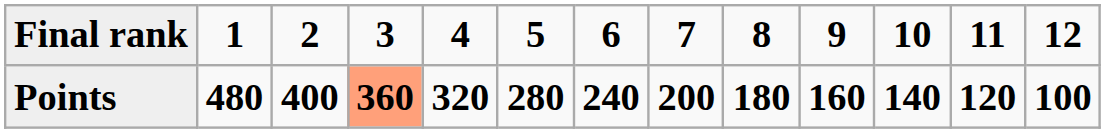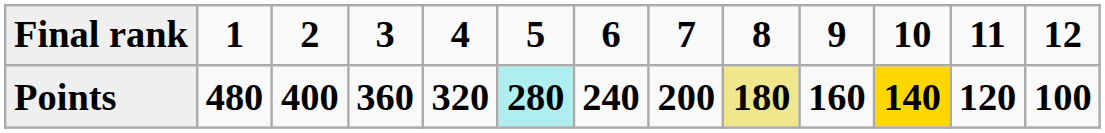(385, 95) lightsalmon background -> (385, 95) no background
(536, 95) no background -> (536, 95) paleturquoise background
(762, 95) no background -> (762, 95) khaki background
(912, 95) no background -> (912, 95) gold background
